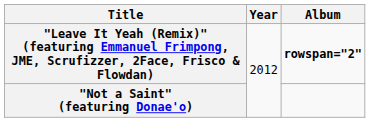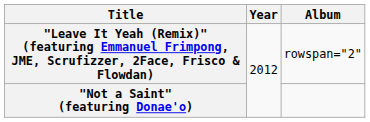(323, 54) bold -> (323, 54) normal
